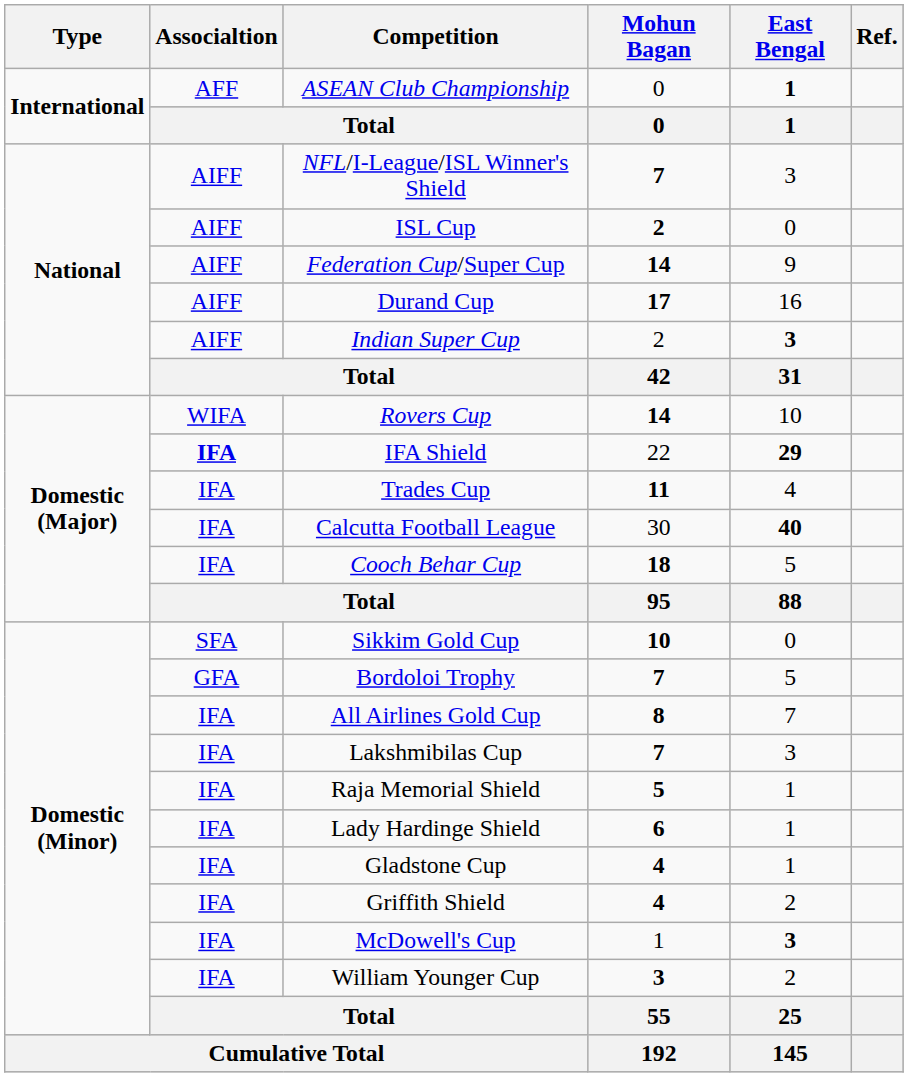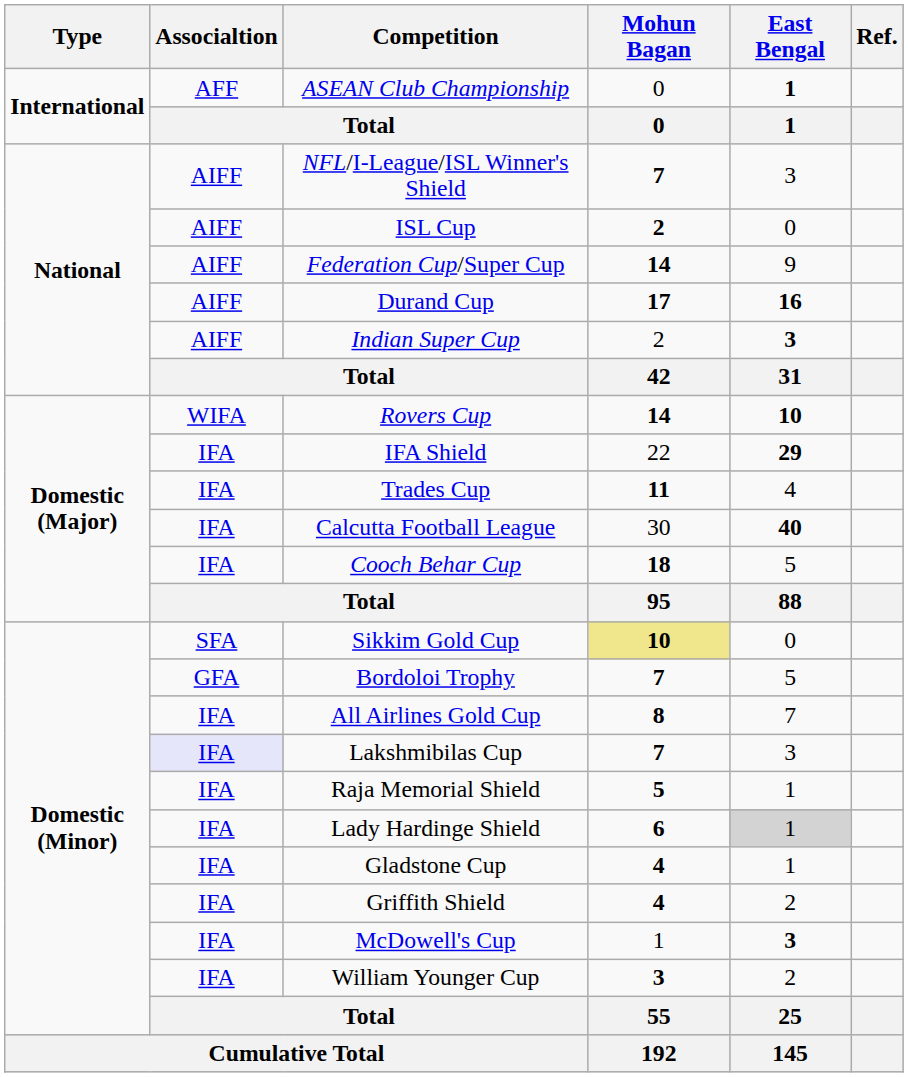(790, 301) normal -> (790, 301) bold
(790, 414) normal -> (790, 414) bold
(216, 452) bold -> (216, 452) normal
(659, 639) no background -> (659, 639) khaki background
(216, 752) no background -> (216, 752) lavender background
(790, 827) no background -> (790, 827) lightgrey background
